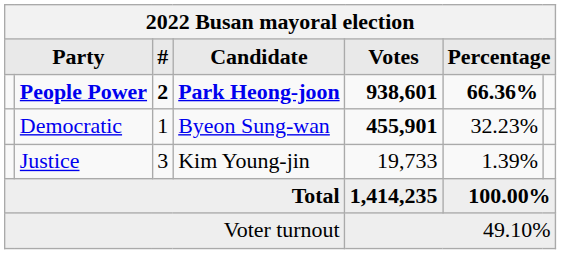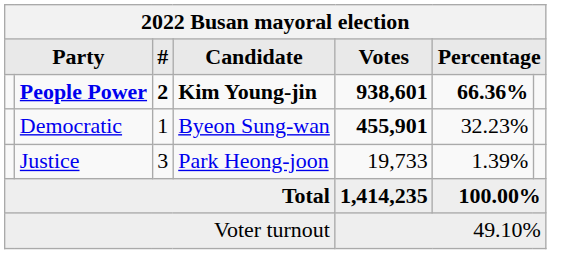(259, 91) Park Heong-joon -> (248, 91) Kim Young-jin
(244, 160) Kim Young-jin -> (253, 160) Park Heong-joon
